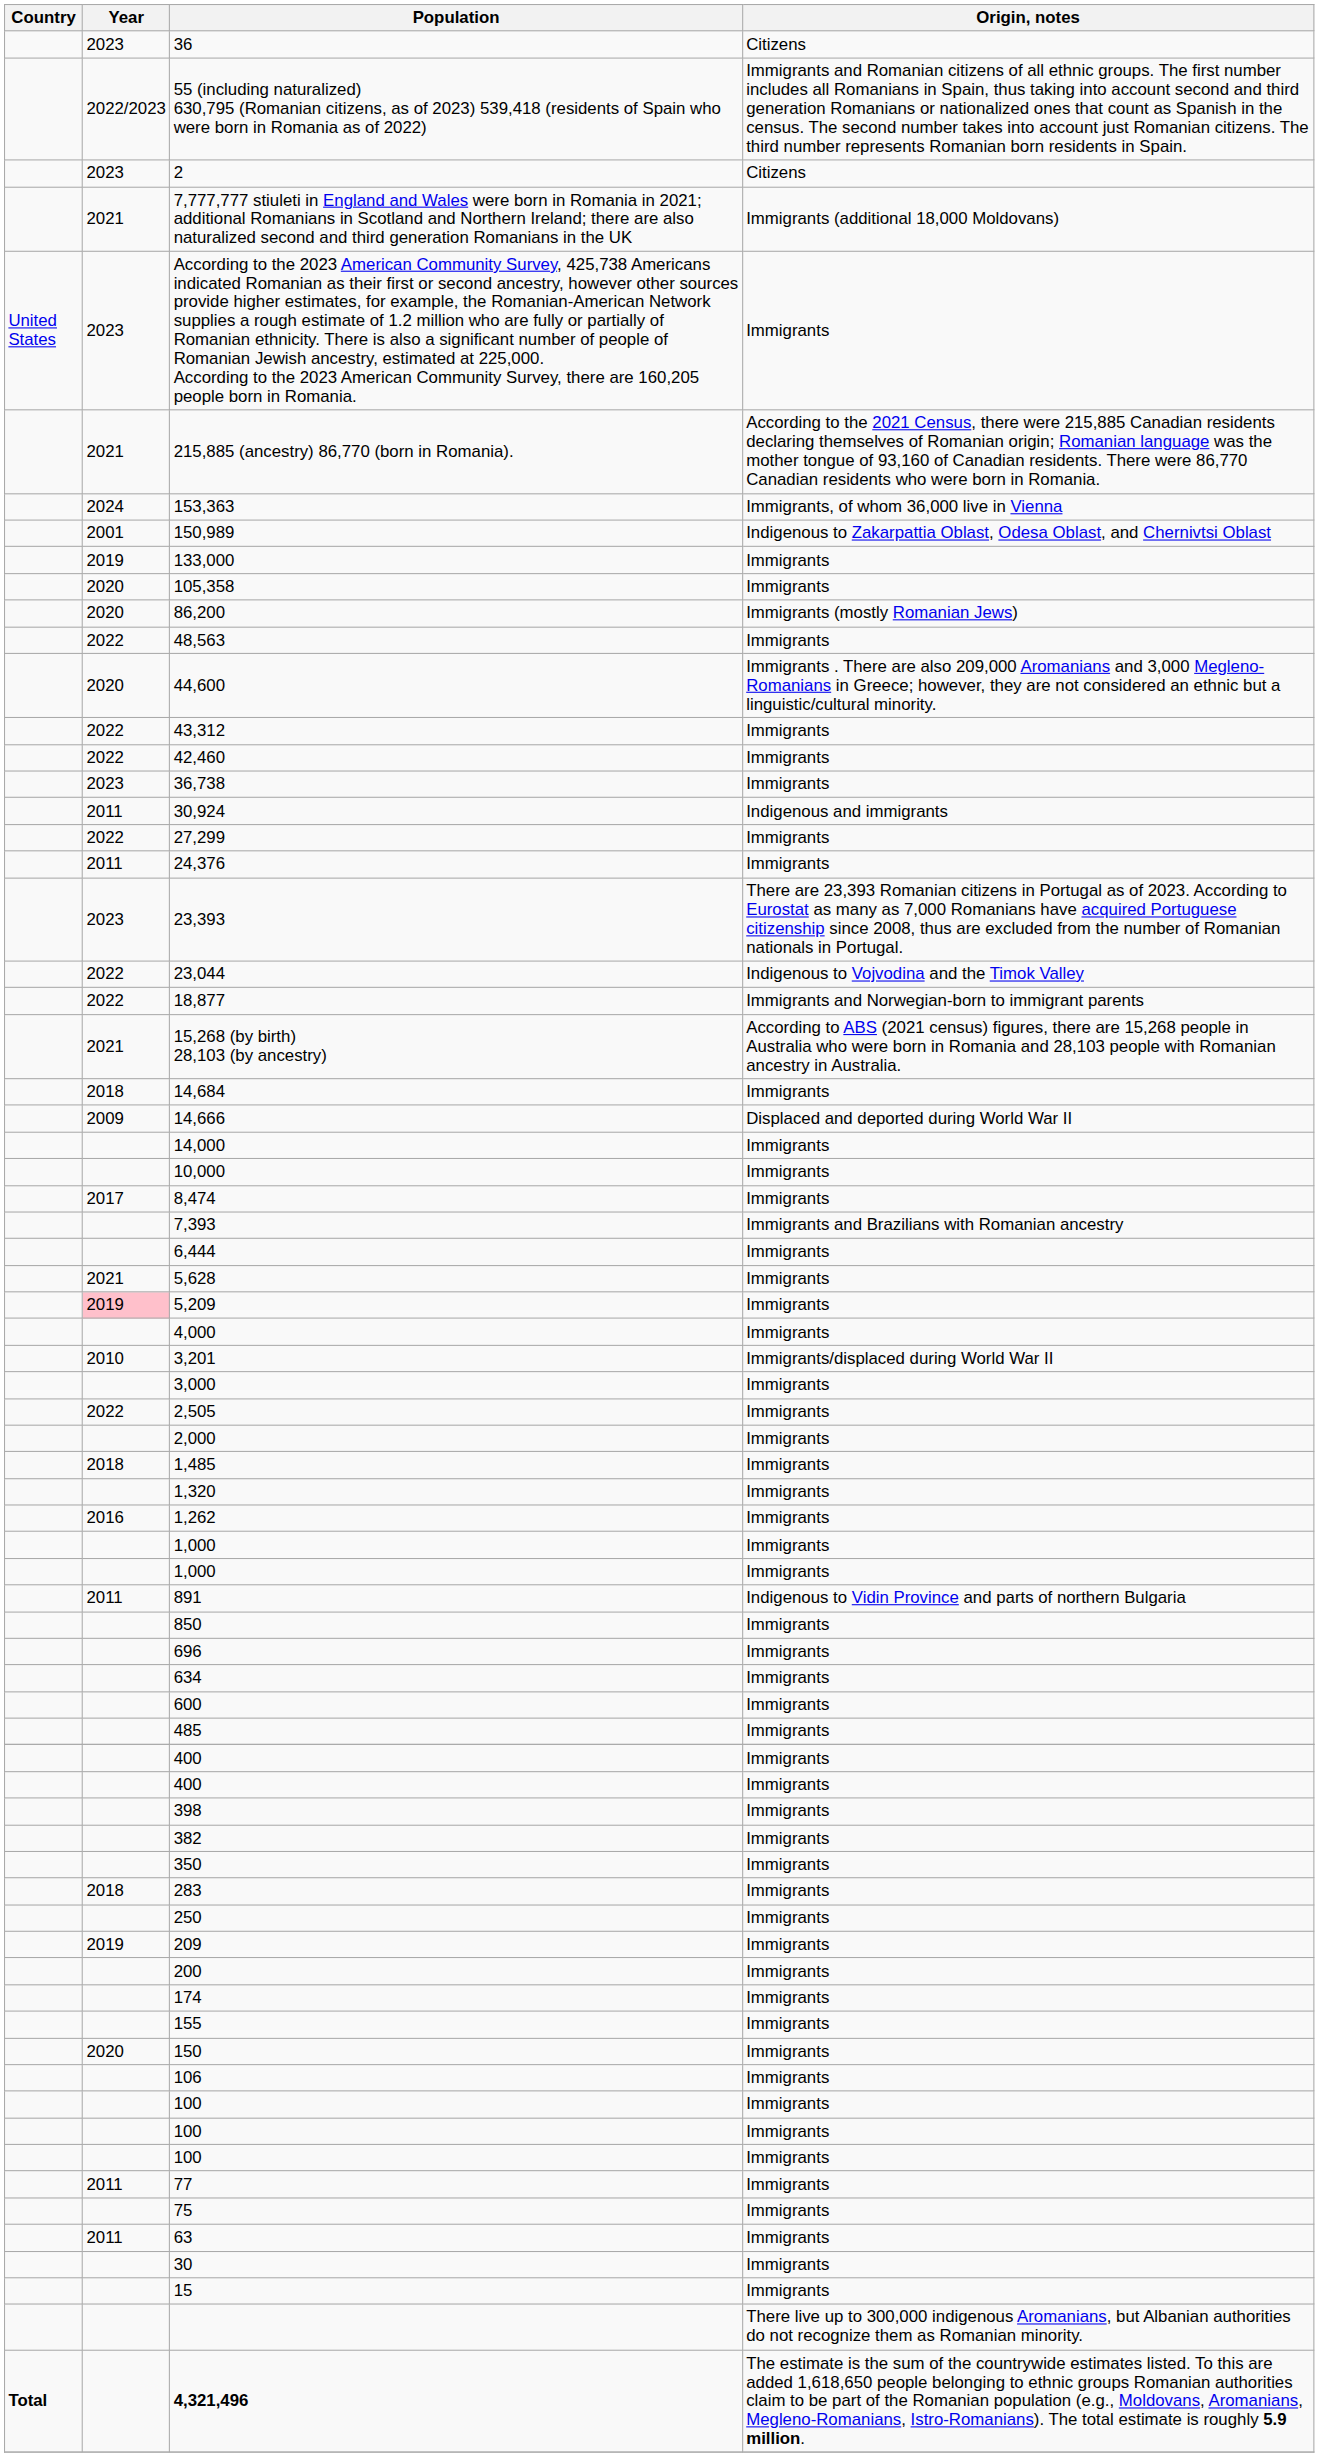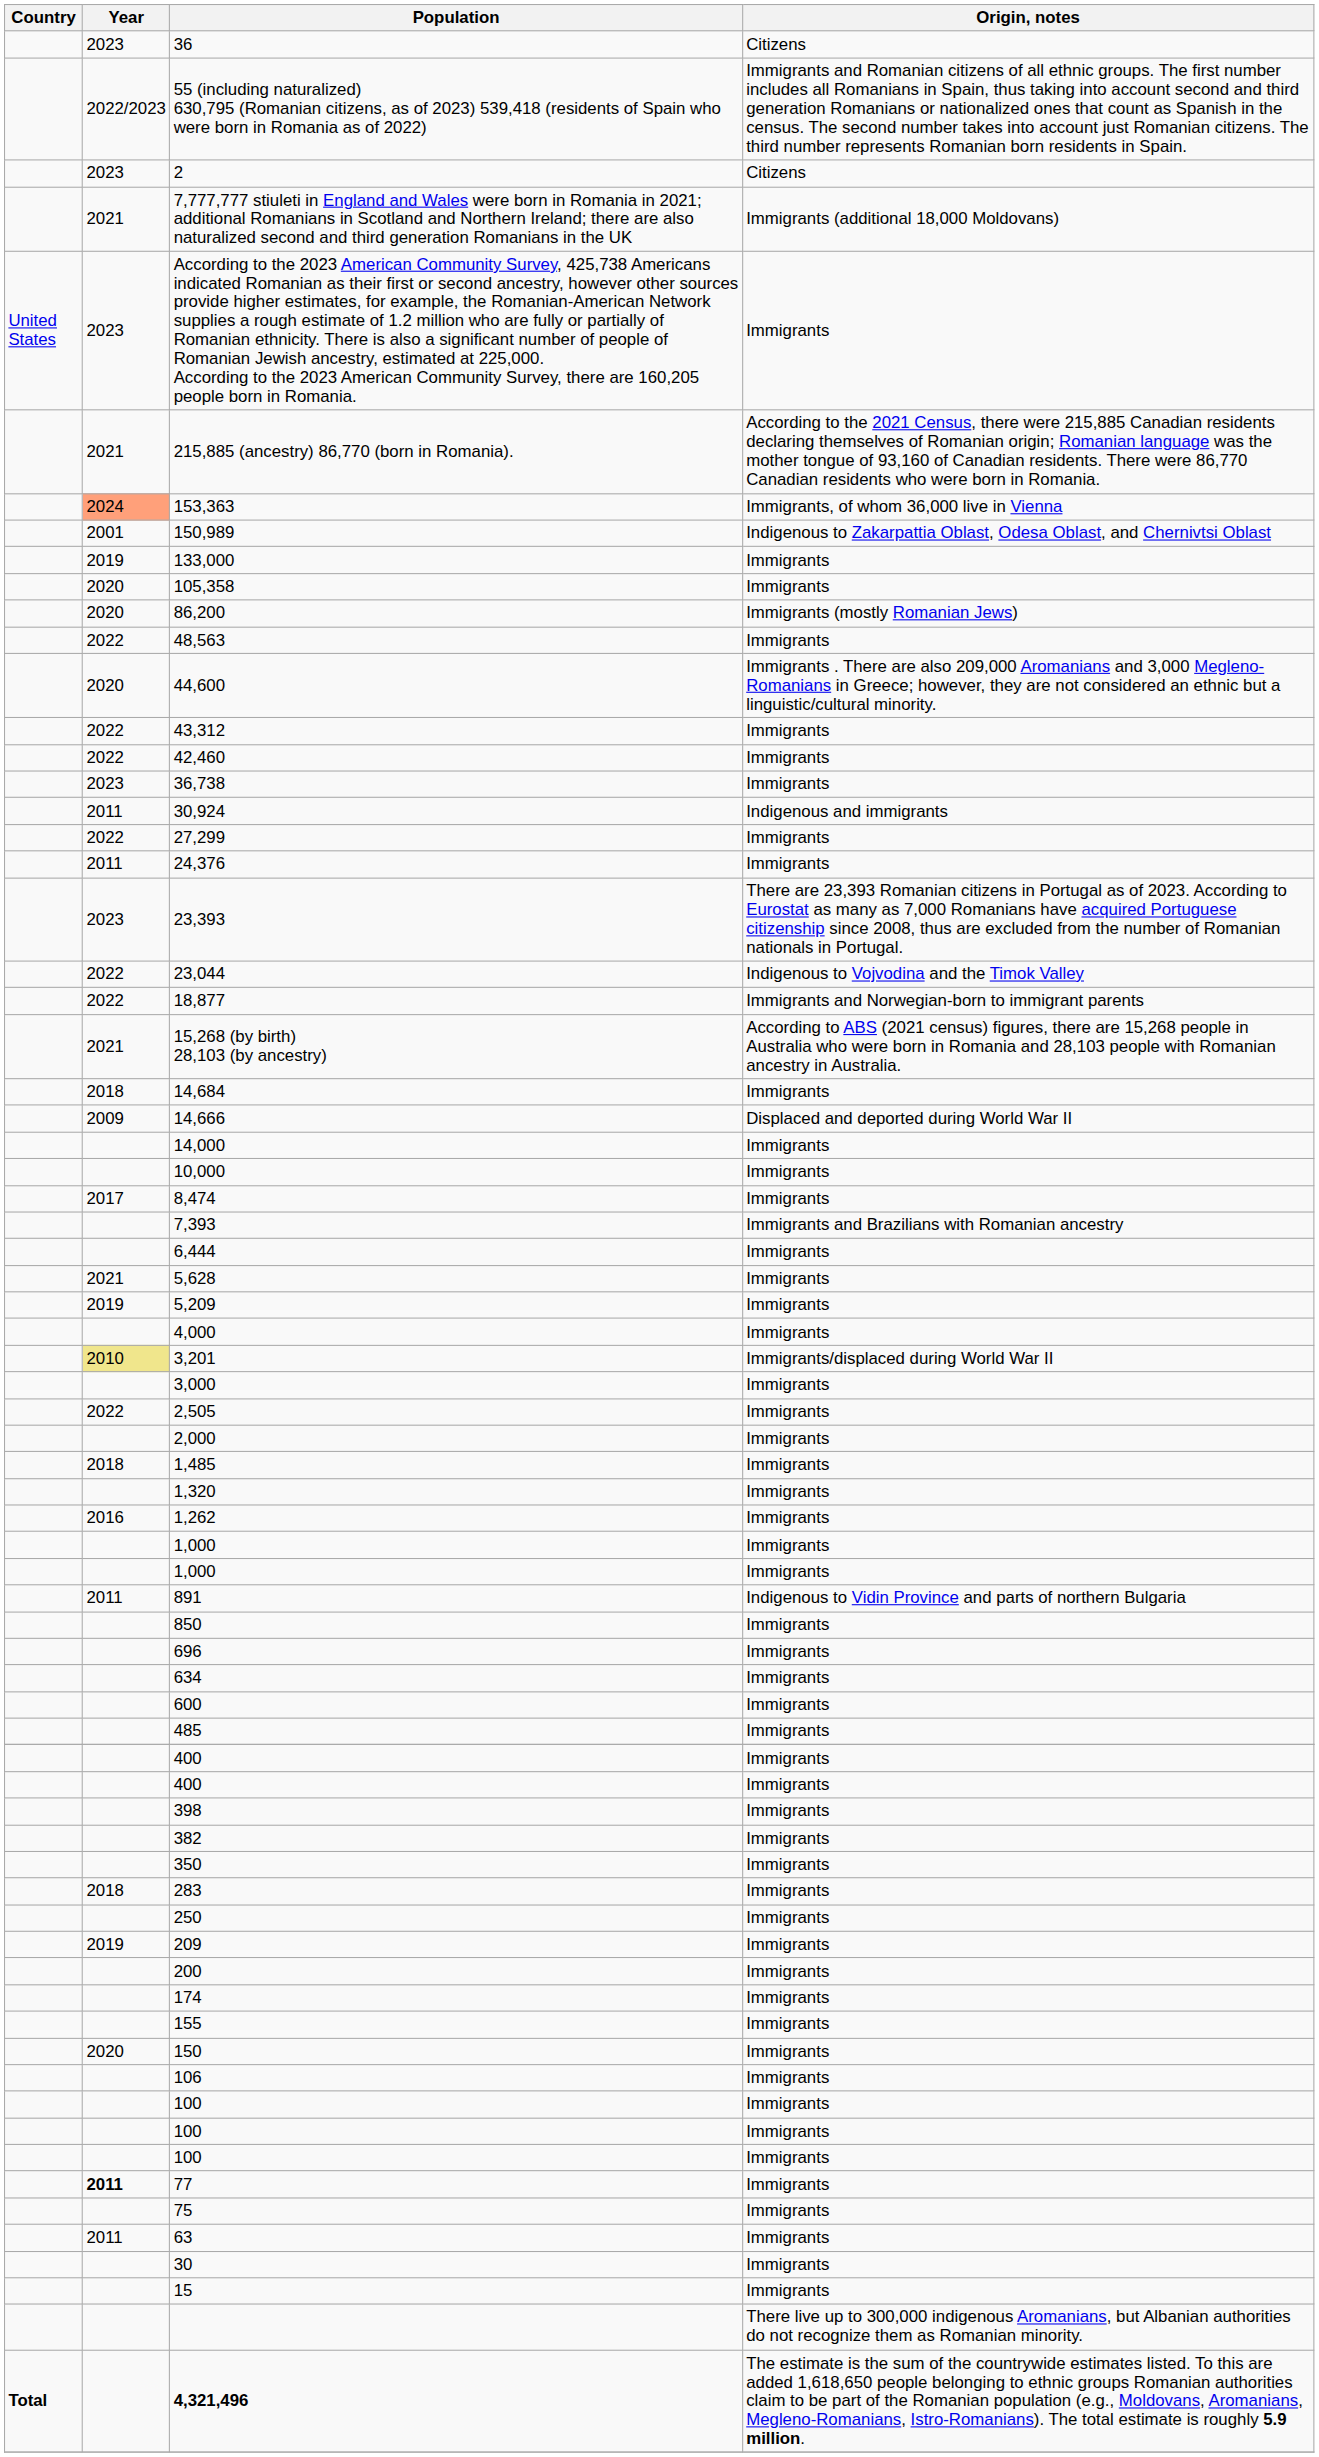(105, 506) no background -> (105, 506) lightsalmon background
(105, 1305) pink background -> (105, 1305) no background
(105, 1358) no background -> (105, 1358) khaki background
(105, 2184) normal -> (105, 2184) bold
